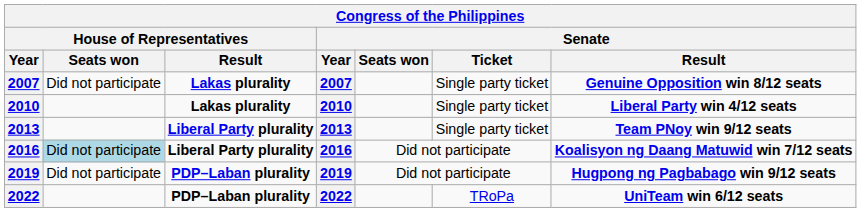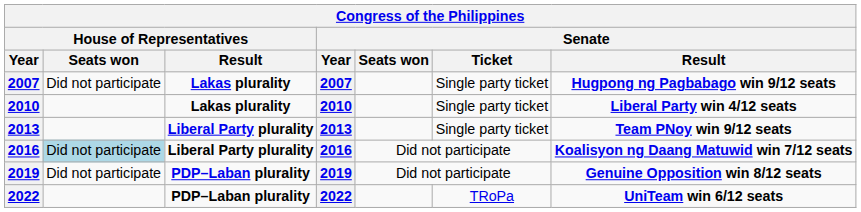(704, 84) Genuine Opposition win 8/12 seats -> (704, 84) Hugpong ng Pagbabago win 9/12 seats
(704, 174) Hugpong ng Pagbabago win 9/12 seats -> (704, 174) Genuine Opposition win 8/12 seats
